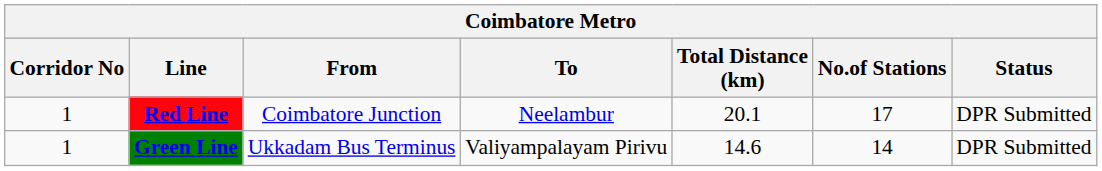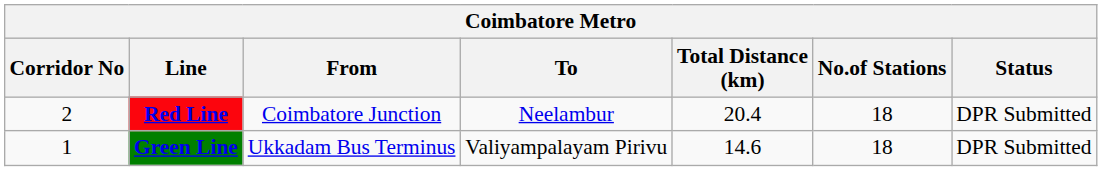(67, 113) 1 -> (67, 113) 2
(742, 113) 20.1 -> (742, 113) 20.4
(882, 113) 17 -> (882, 113) 18
(882, 147) 14 -> (882, 147) 18
